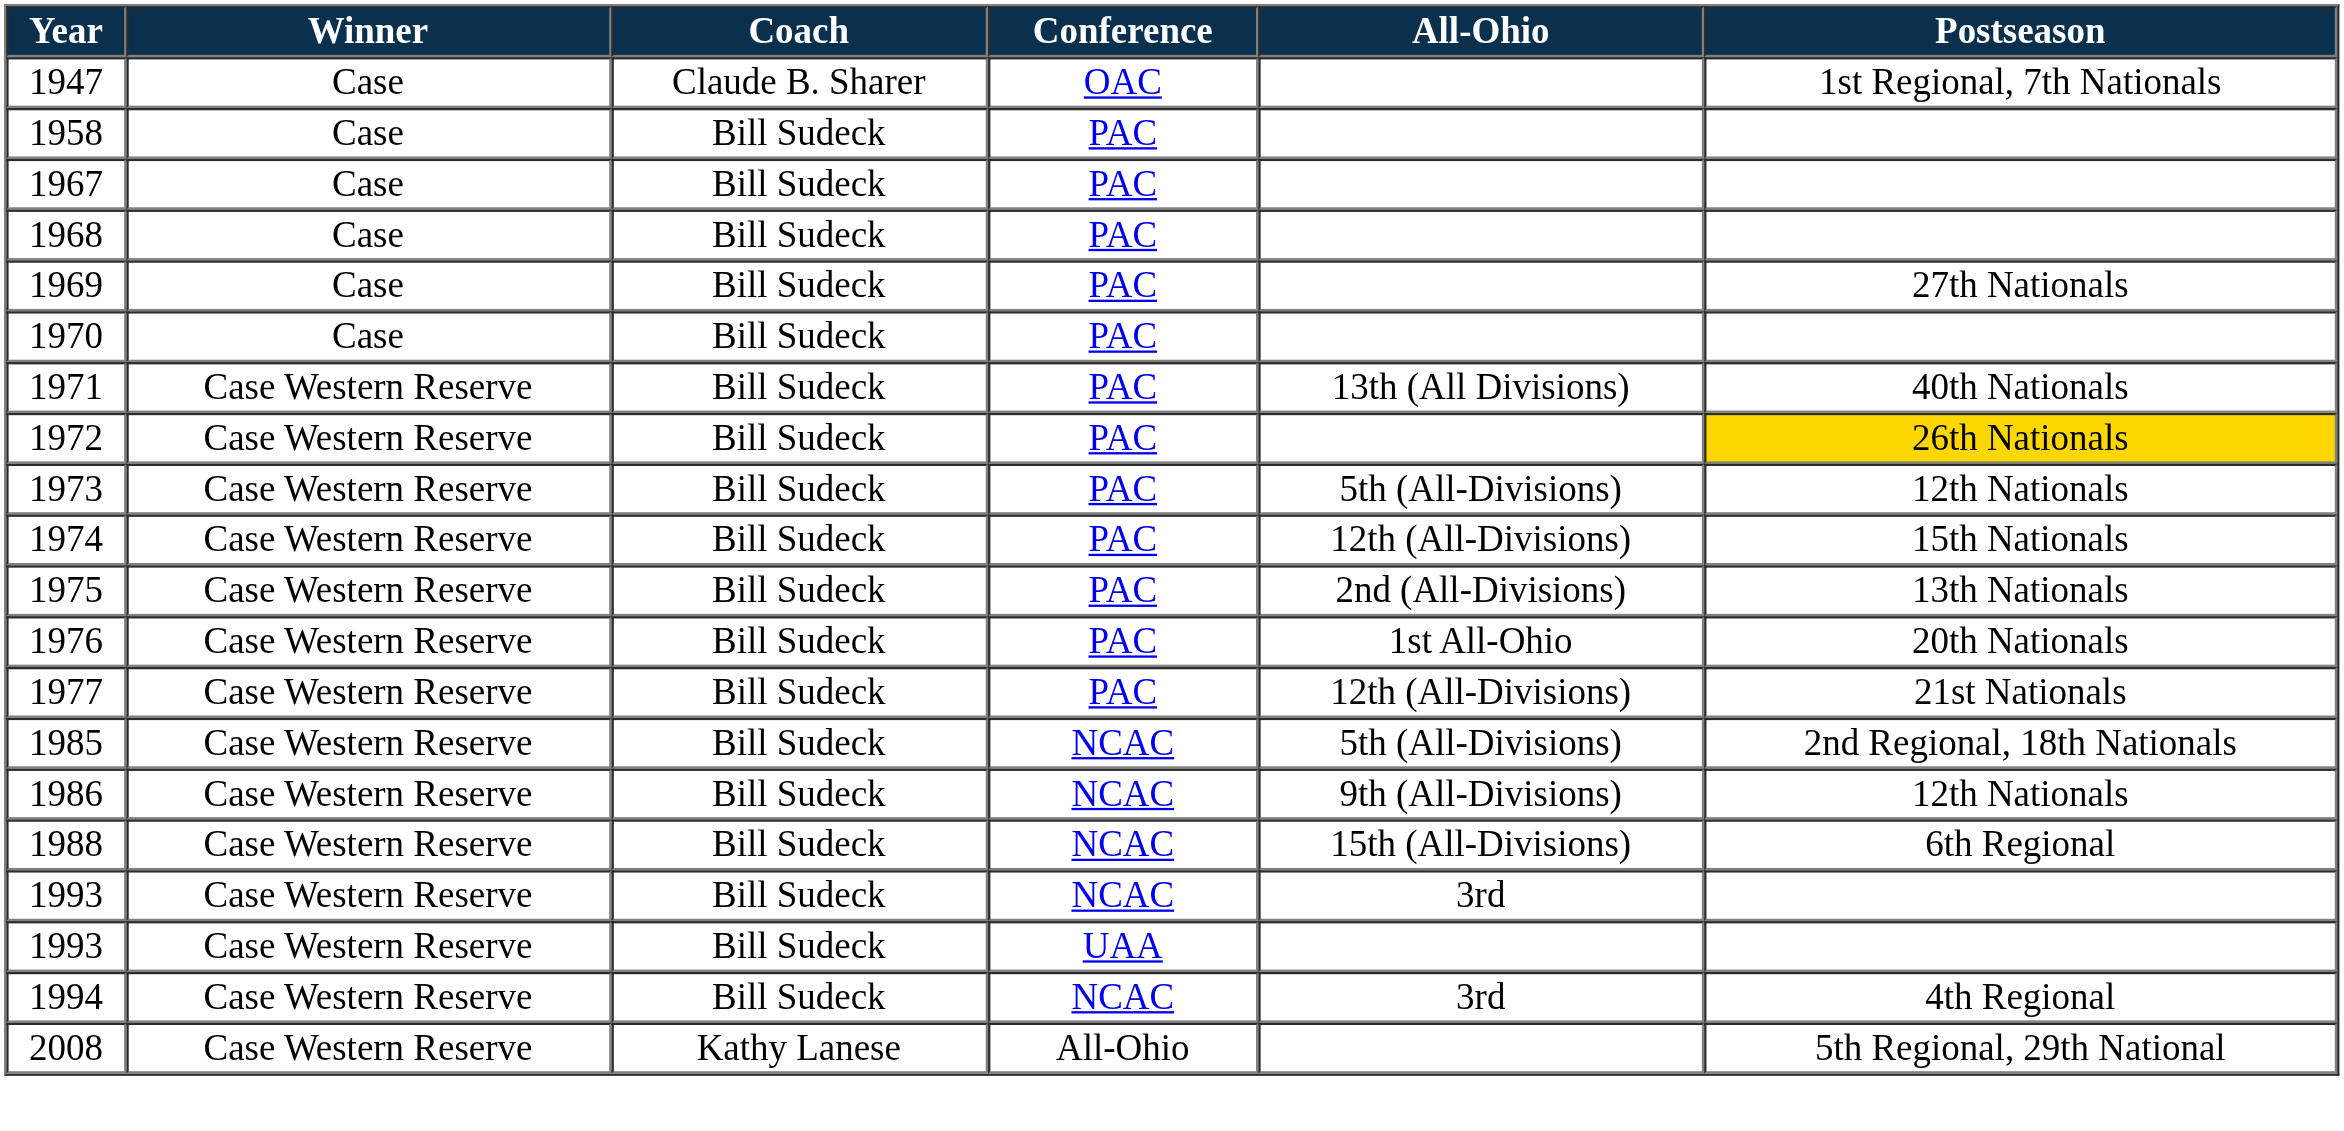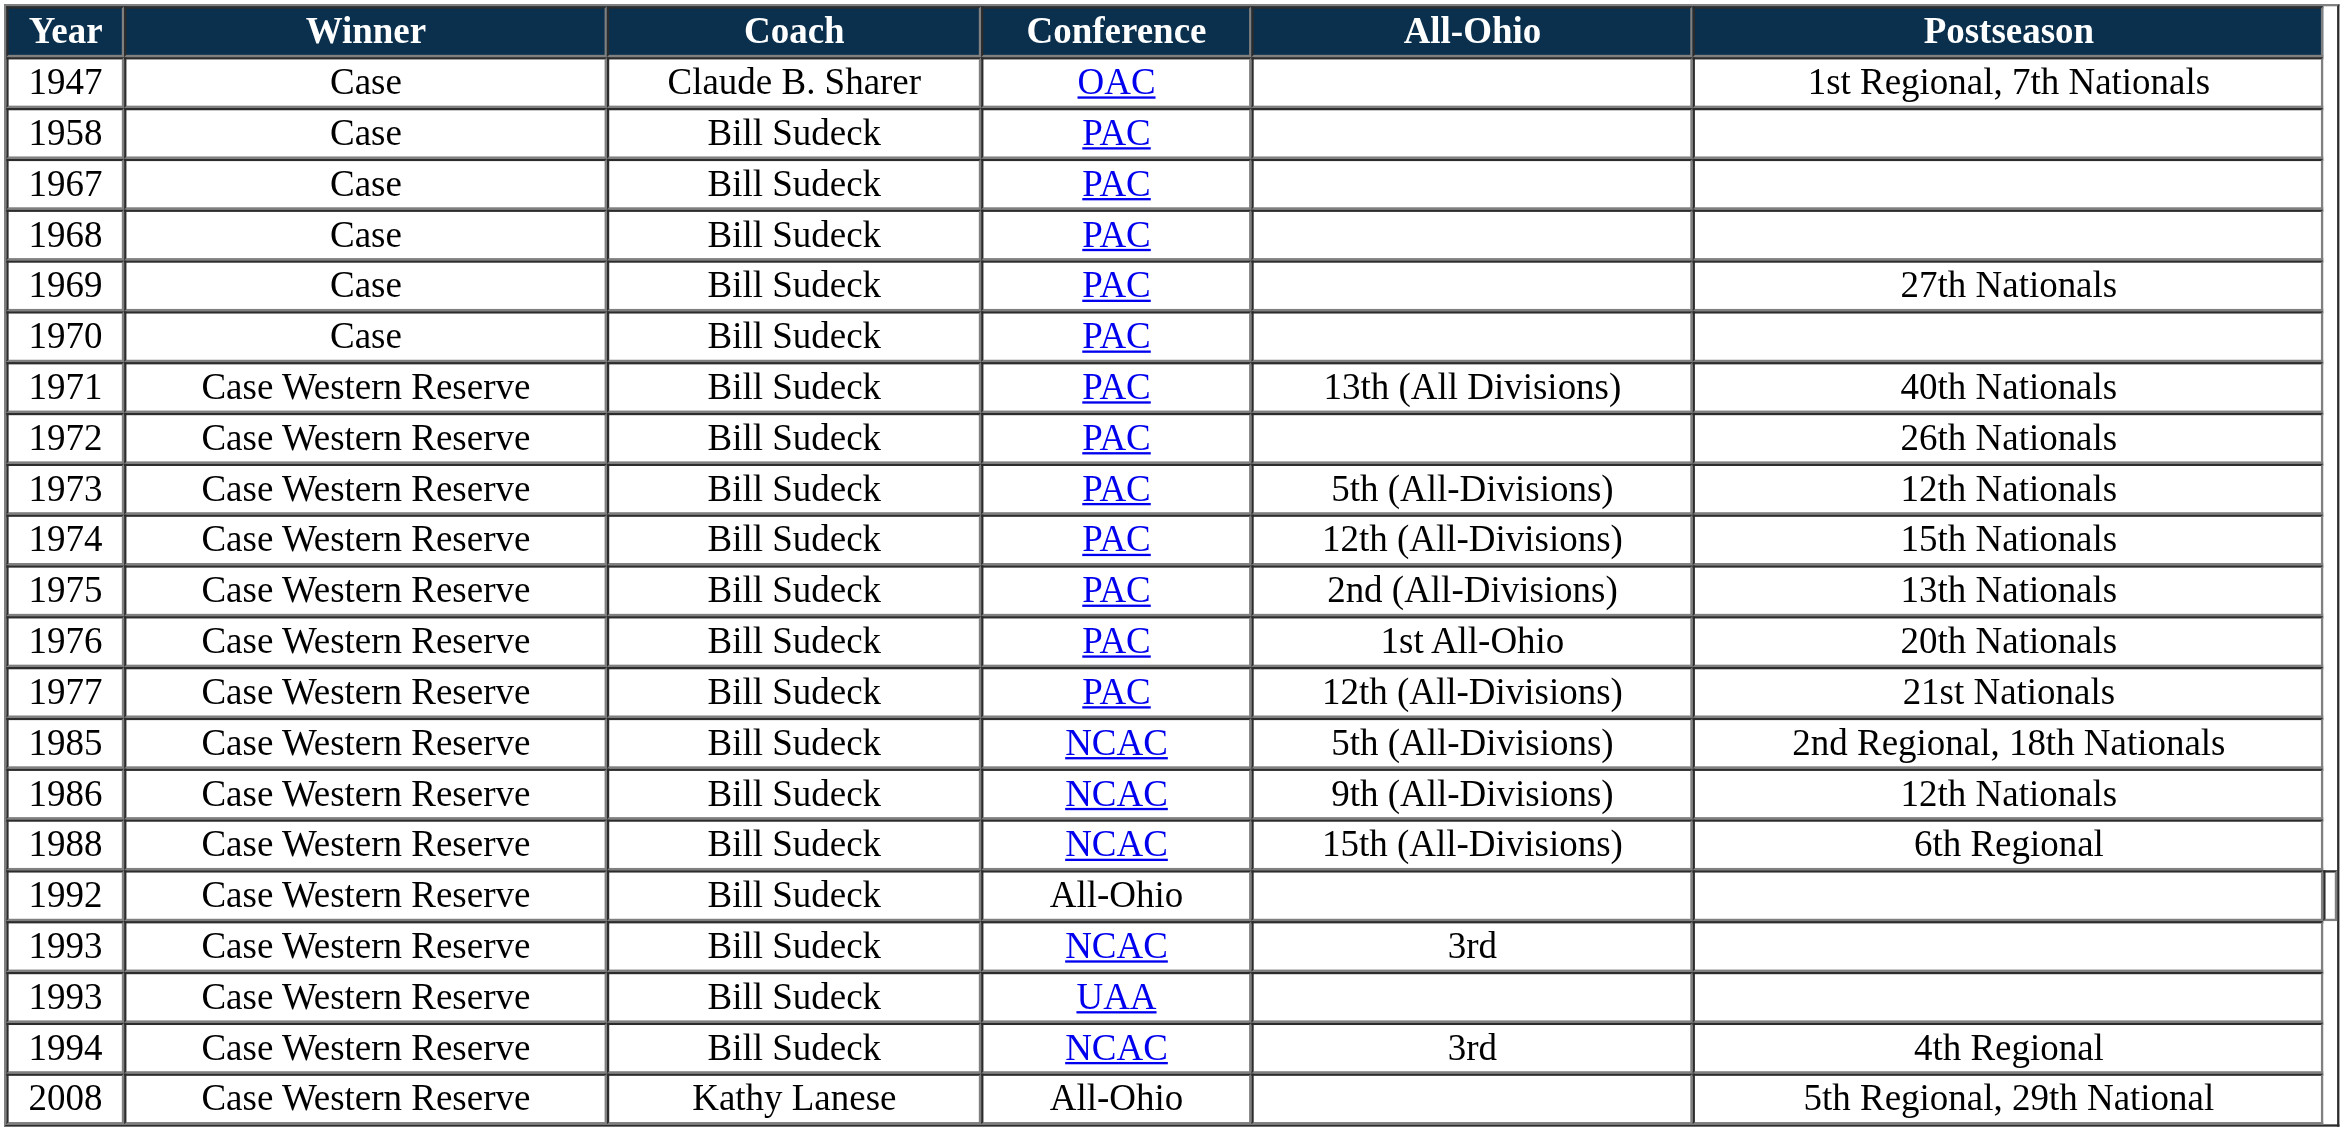(2020, 437) gold background -> (2009, 437) no background
+ row: (66, 895)
